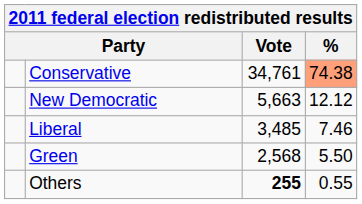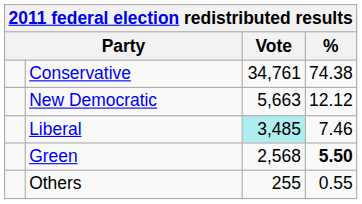(331, 73) lightsalmon background -> (331, 73) no background
(279, 128) no background -> (279, 128) paleturquoise background
(336, 156) normal -> (336, 156) bold
(286, 184) bold -> (286, 184) normal
